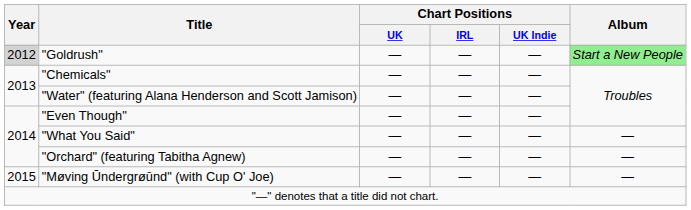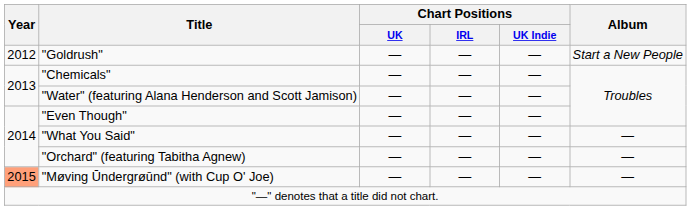(22, 55) lightgrey background -> (22, 55) no background
(628, 55) lightgreen background -> (628, 55) no background
(22, 177) no background -> (22, 177) lightsalmon background
